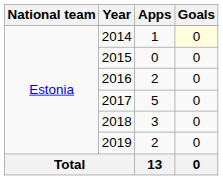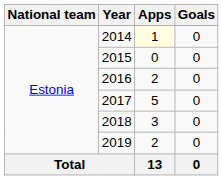(155, 36) no background -> (155, 36) lightyellow background
(196, 36) lightyellow background -> (196, 36) no background
